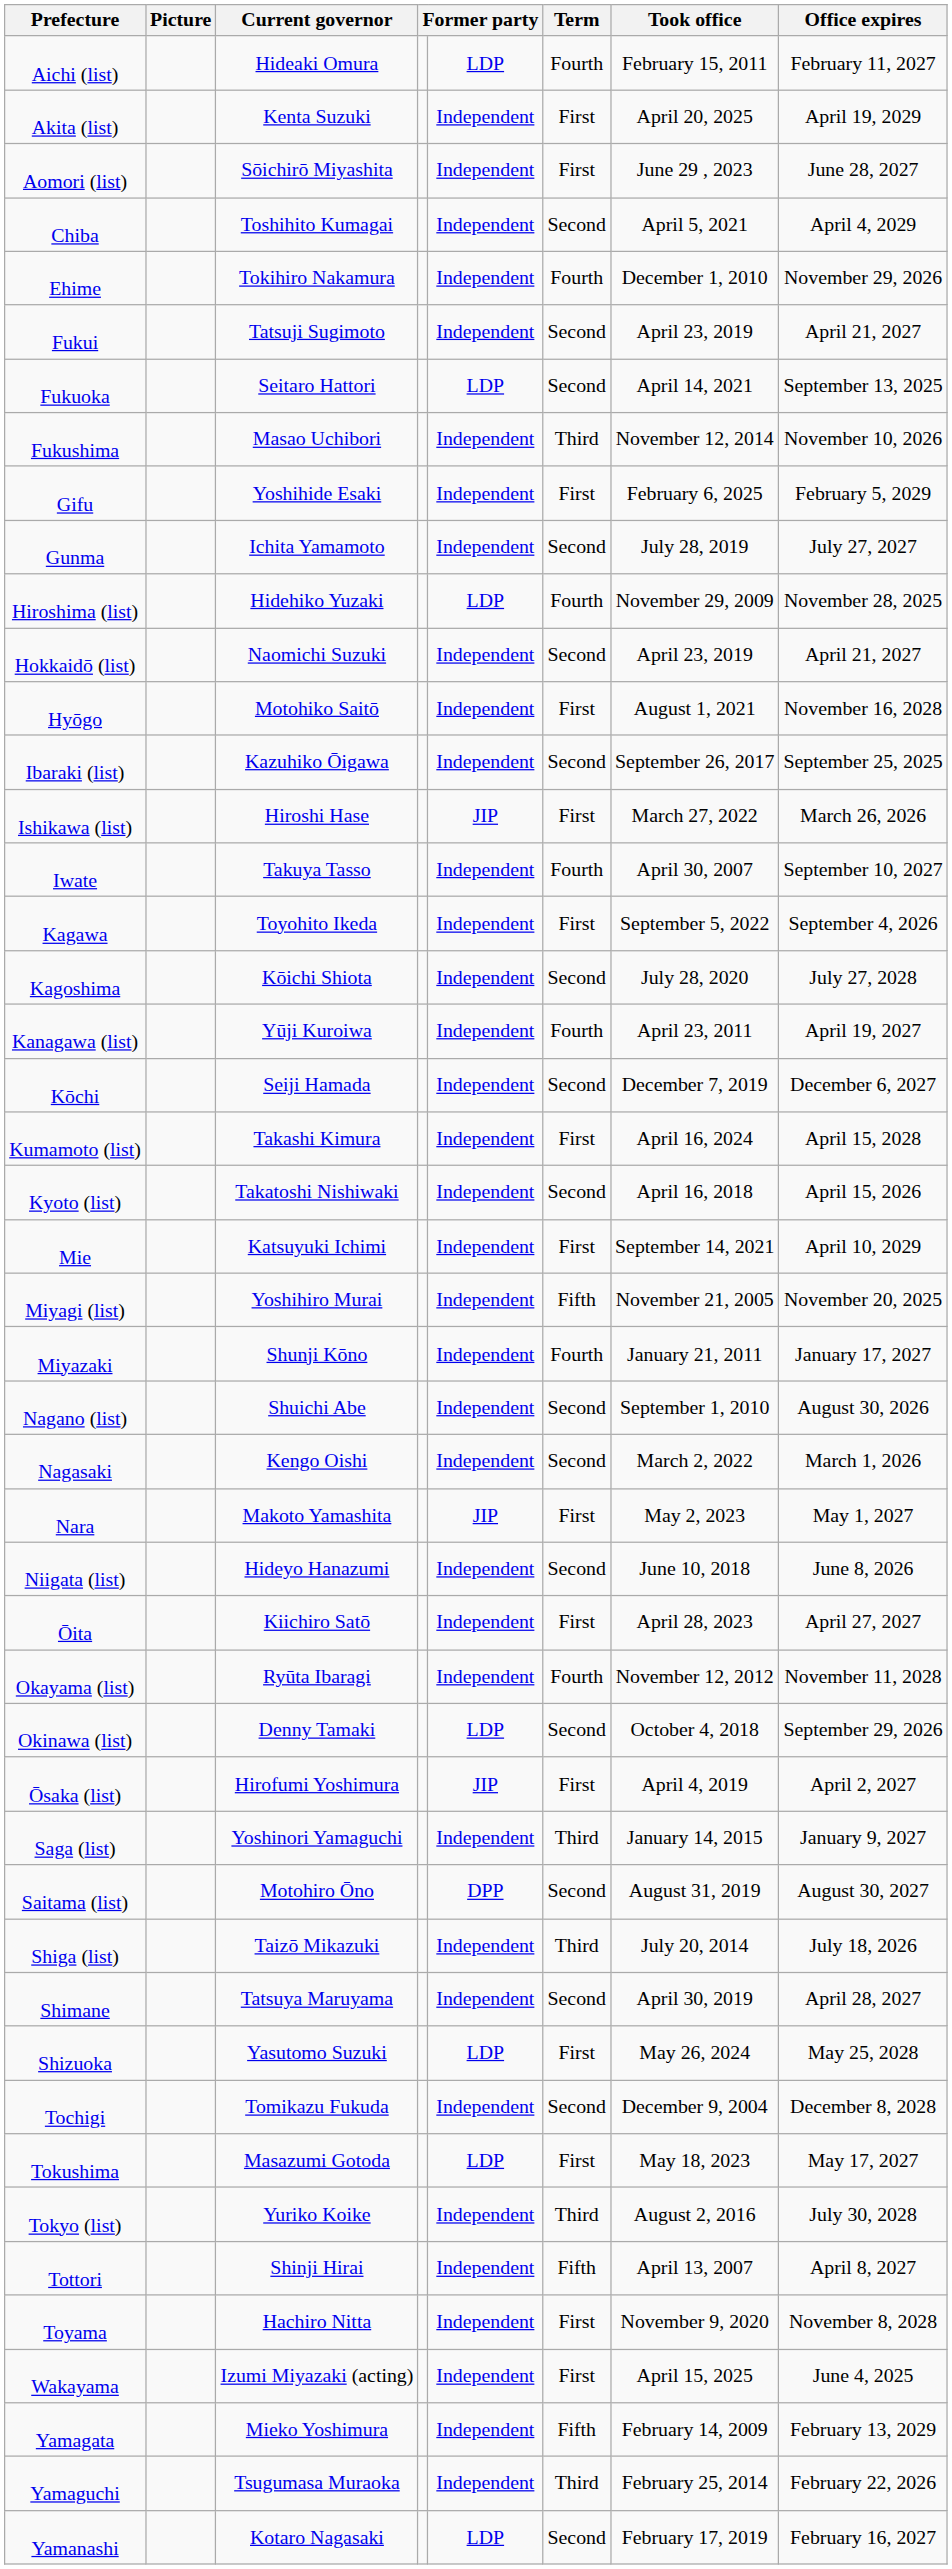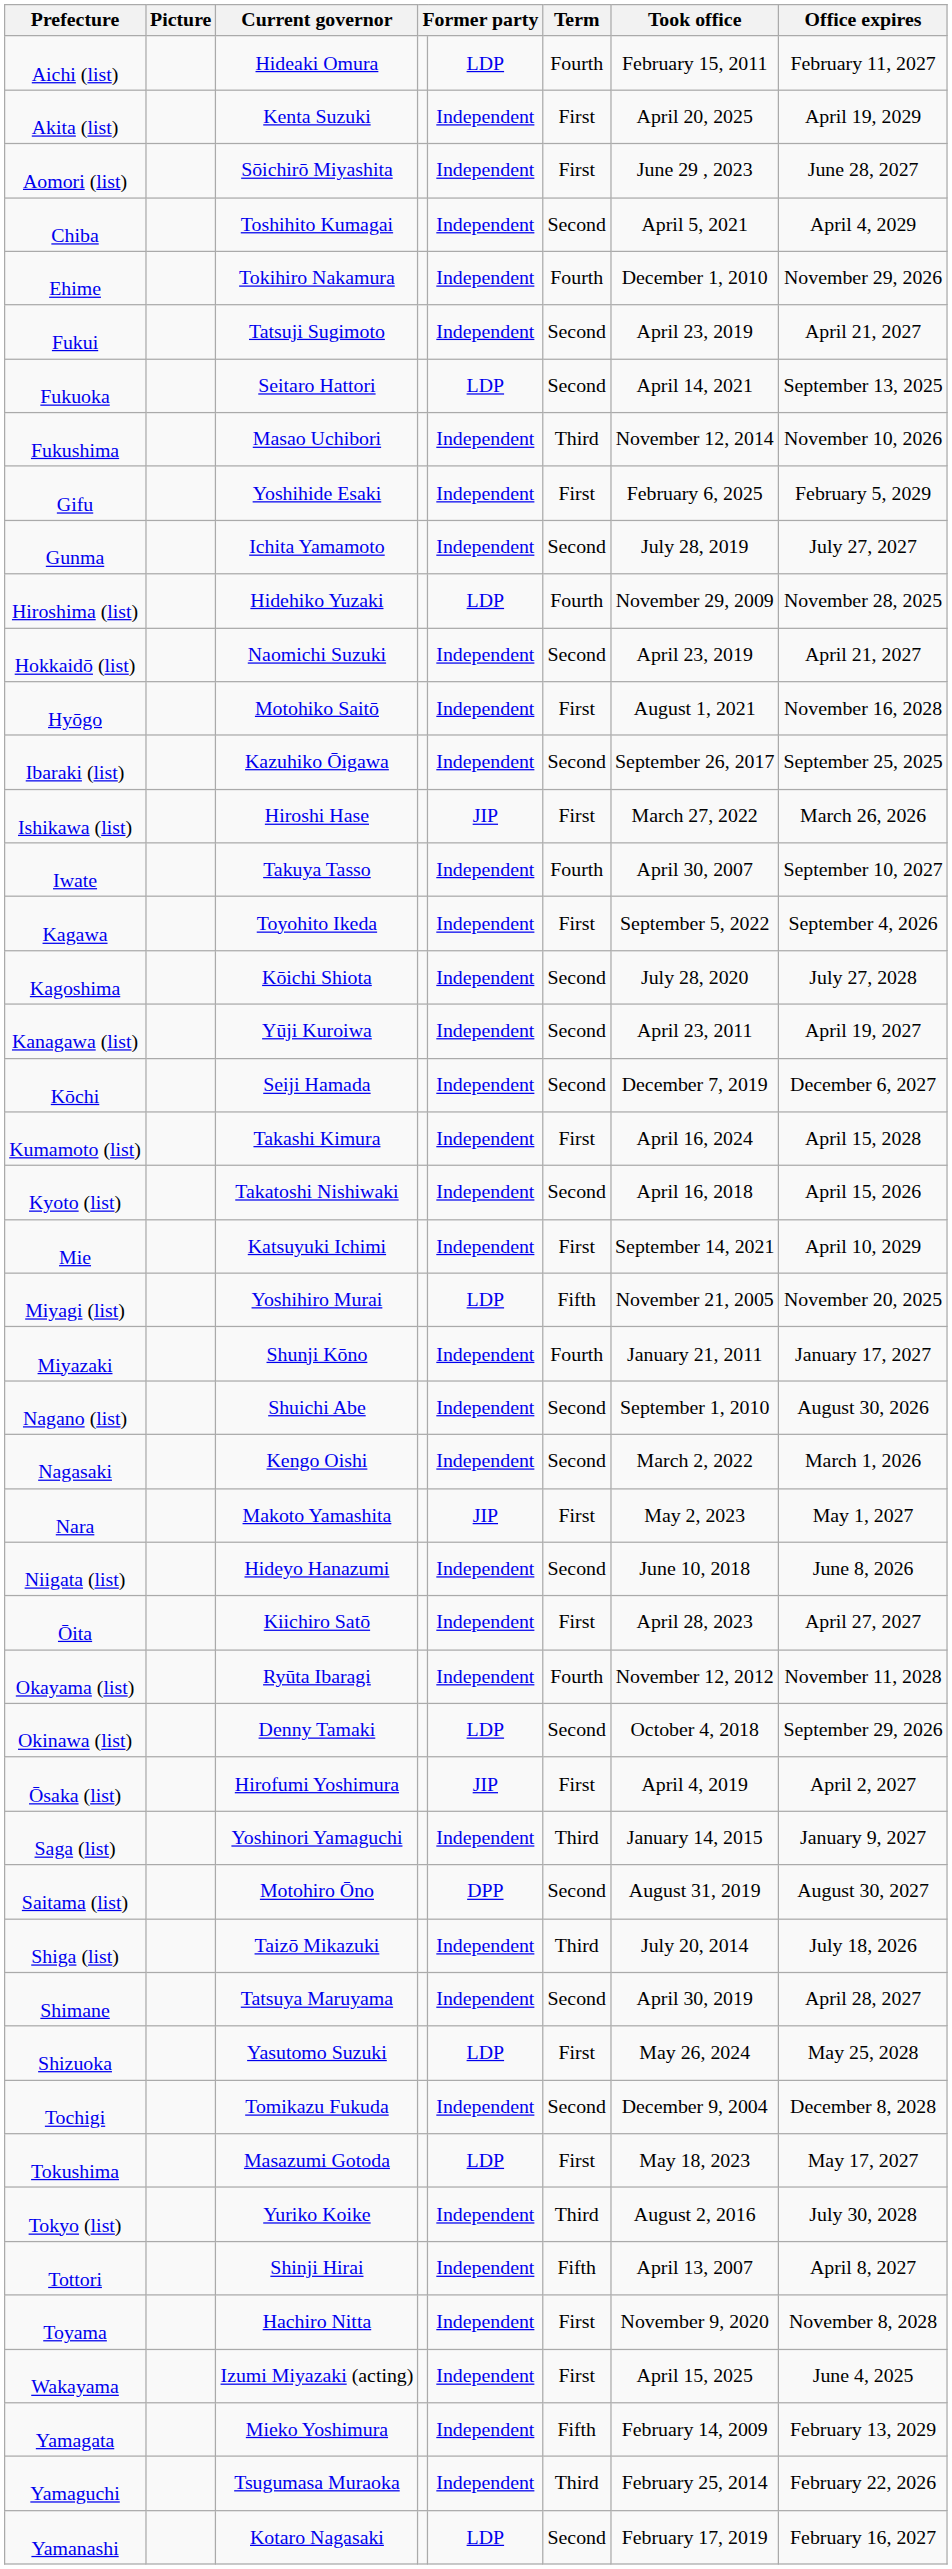(577, 1030) Fourth -> (577, 1030) Second
(485, 1299) Independent -> (485, 1299) LDP
